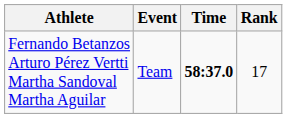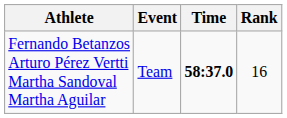(259, 72) 17 -> (259, 72) 16
